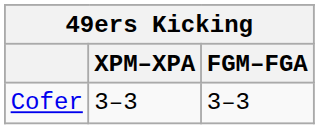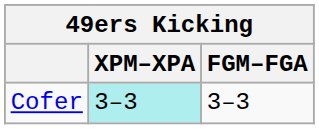(116, 103) no background -> (116, 103) paleturquoise background
